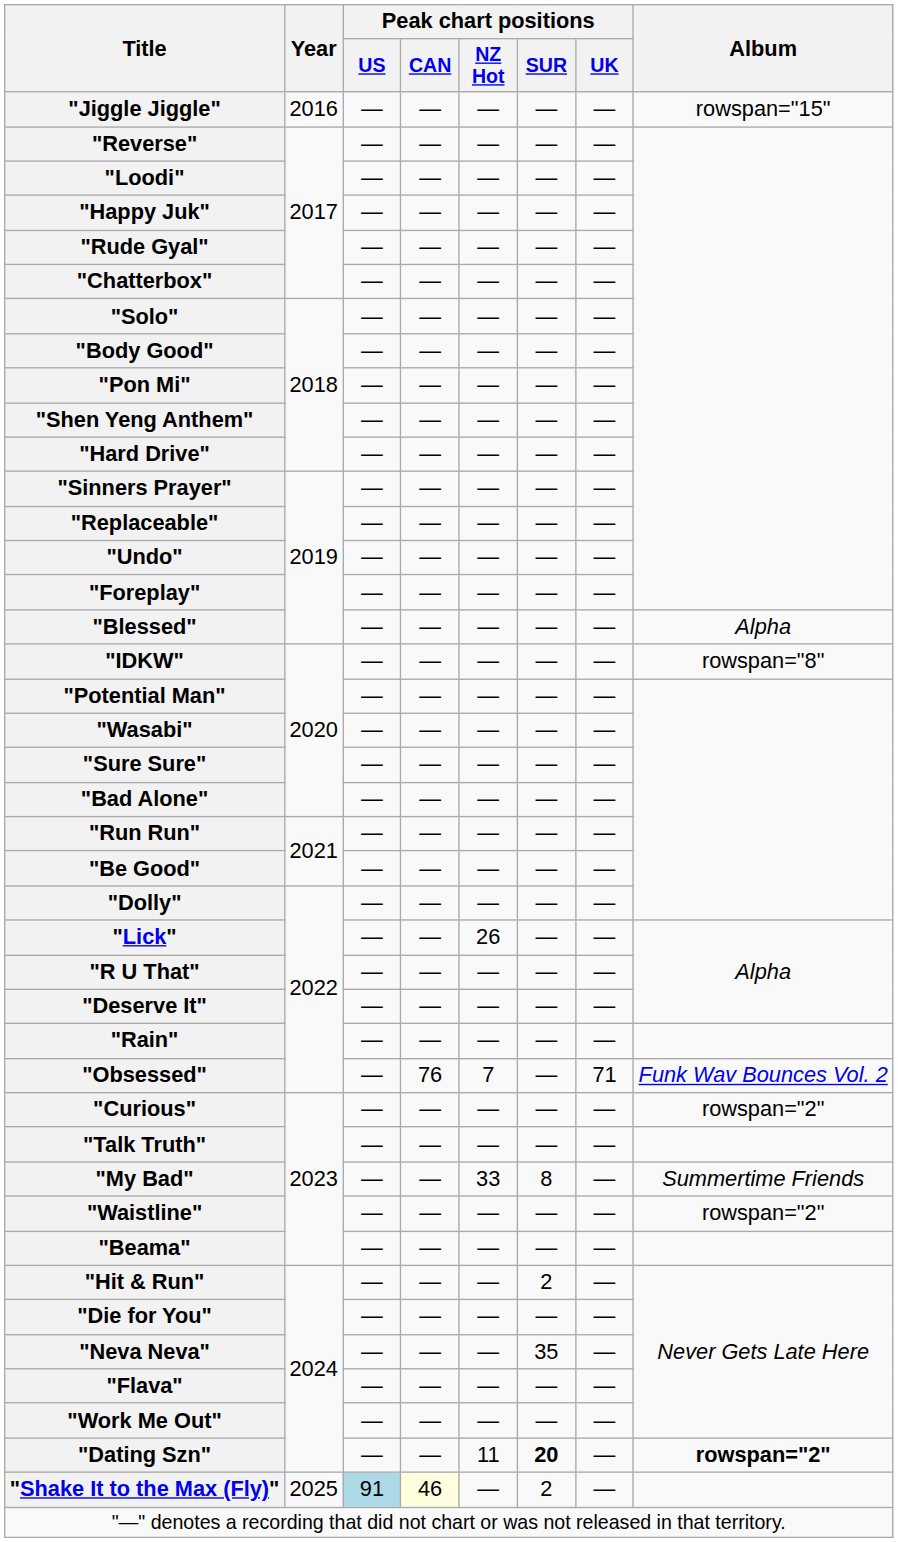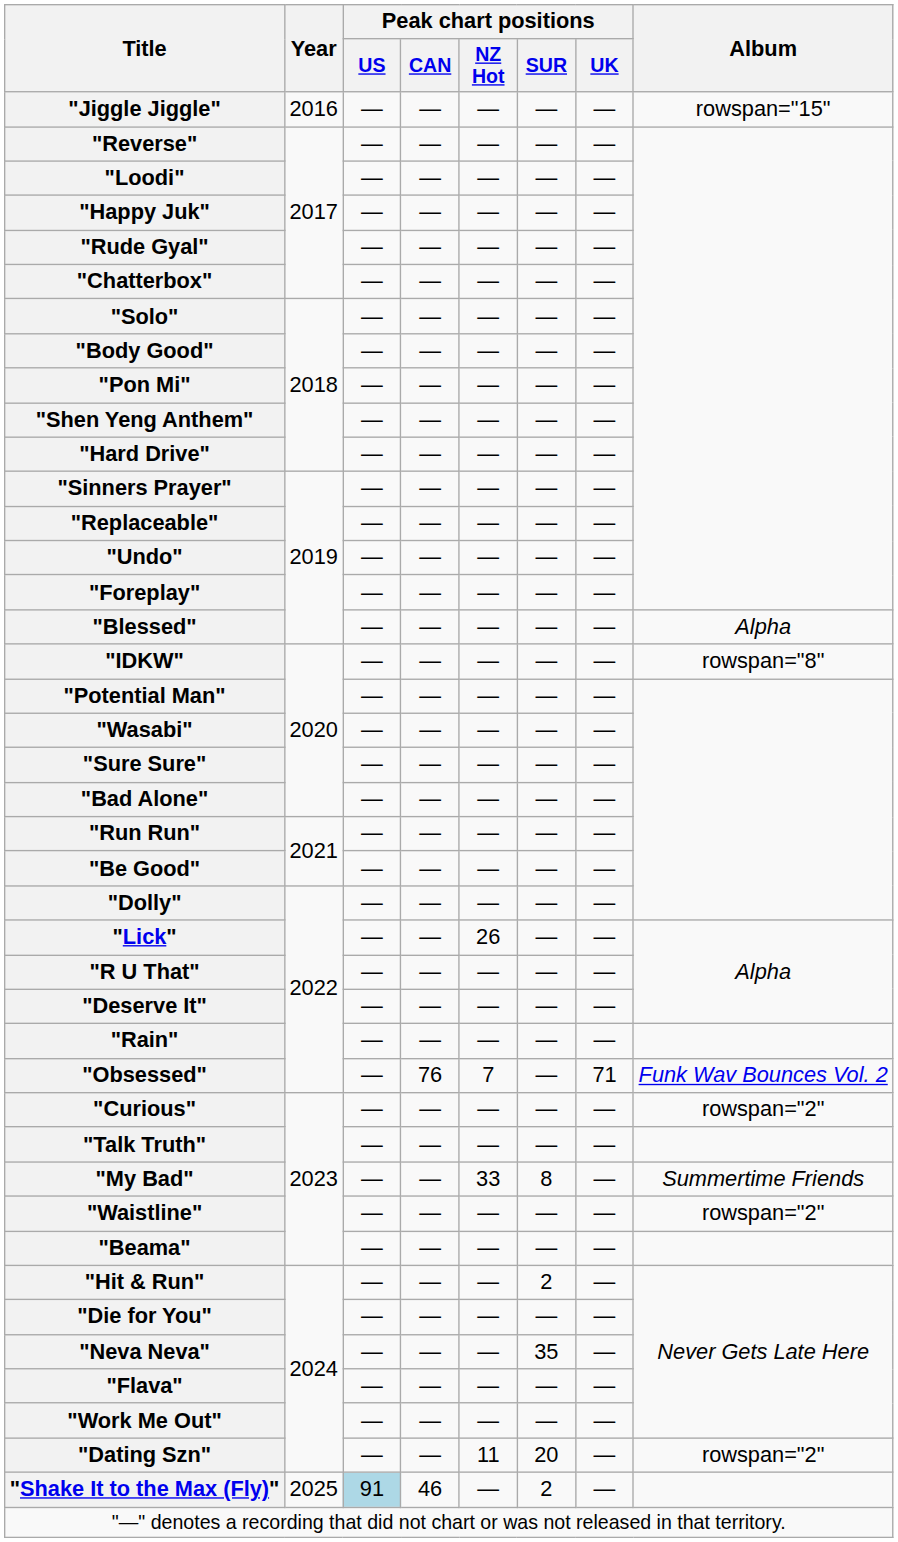(546, 1454) bold -> (546, 1454) normal
(763, 1454) bold -> (763, 1454) normal
(430, 1489) lightyellow background -> (430, 1489) no background
